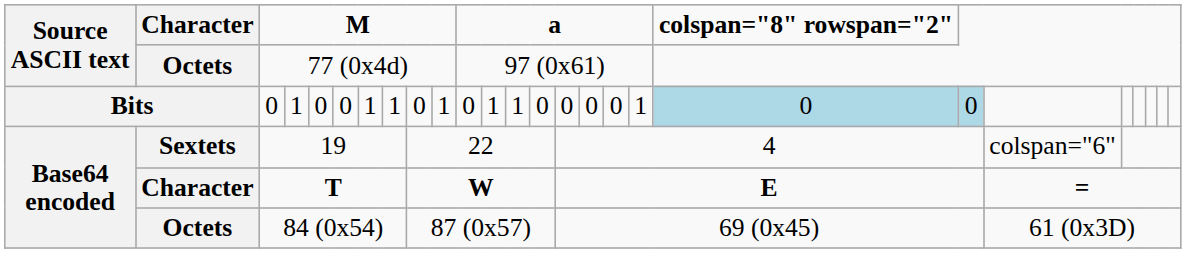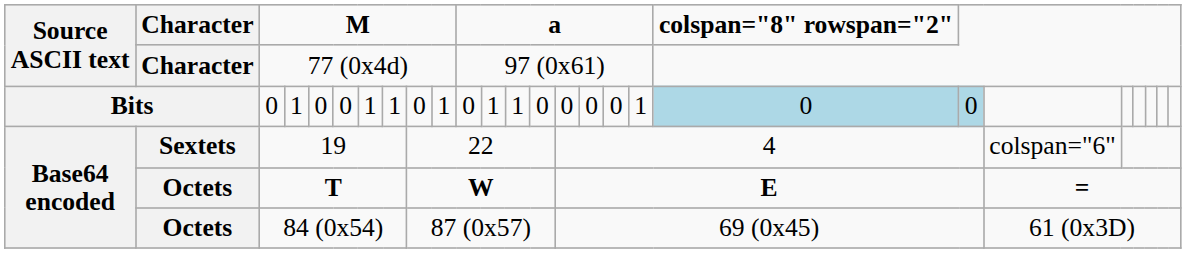(197, 65) Octets -> (197, 65) Character
(197, 187) Character -> (197, 187) Octets
